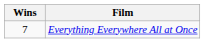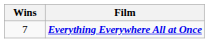(123, 29) normal -> (125, 29) bold
